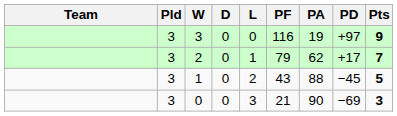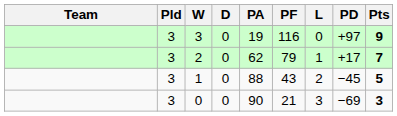columns swapped: (253, 15) <-> (316, 15)
